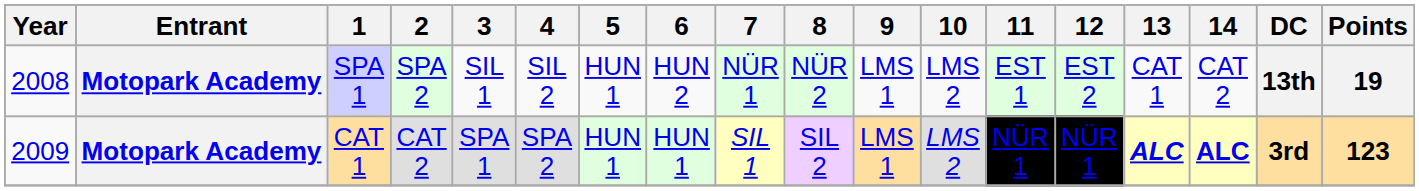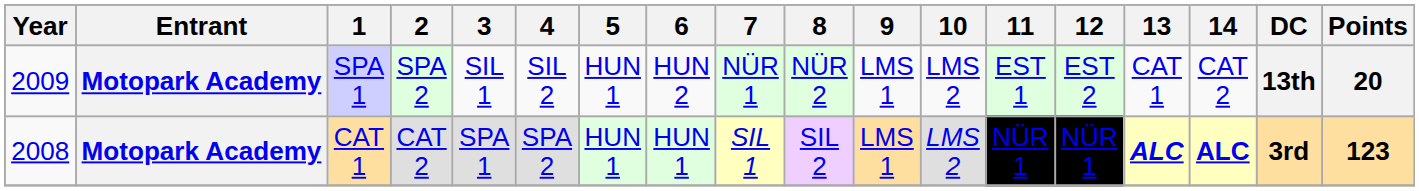(40, 81) 2008 -> (40, 81) 2009
(1368, 81) 19 -> (1368, 81) 20
(40, 151) 2009 -> (40, 151) 2008
